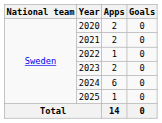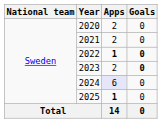(114, 54) normal -> (114, 54) bold
(142, 54) normal -> (142, 54) bold
(142, 68) normal -> (142, 68) bold
(114, 82) no background -> (114, 82) lavender background
(114, 97) normal -> (114, 97) bold
